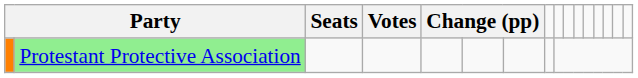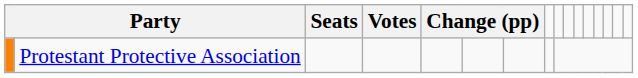(160, 55) lightgreen background -> (160, 55) no background
